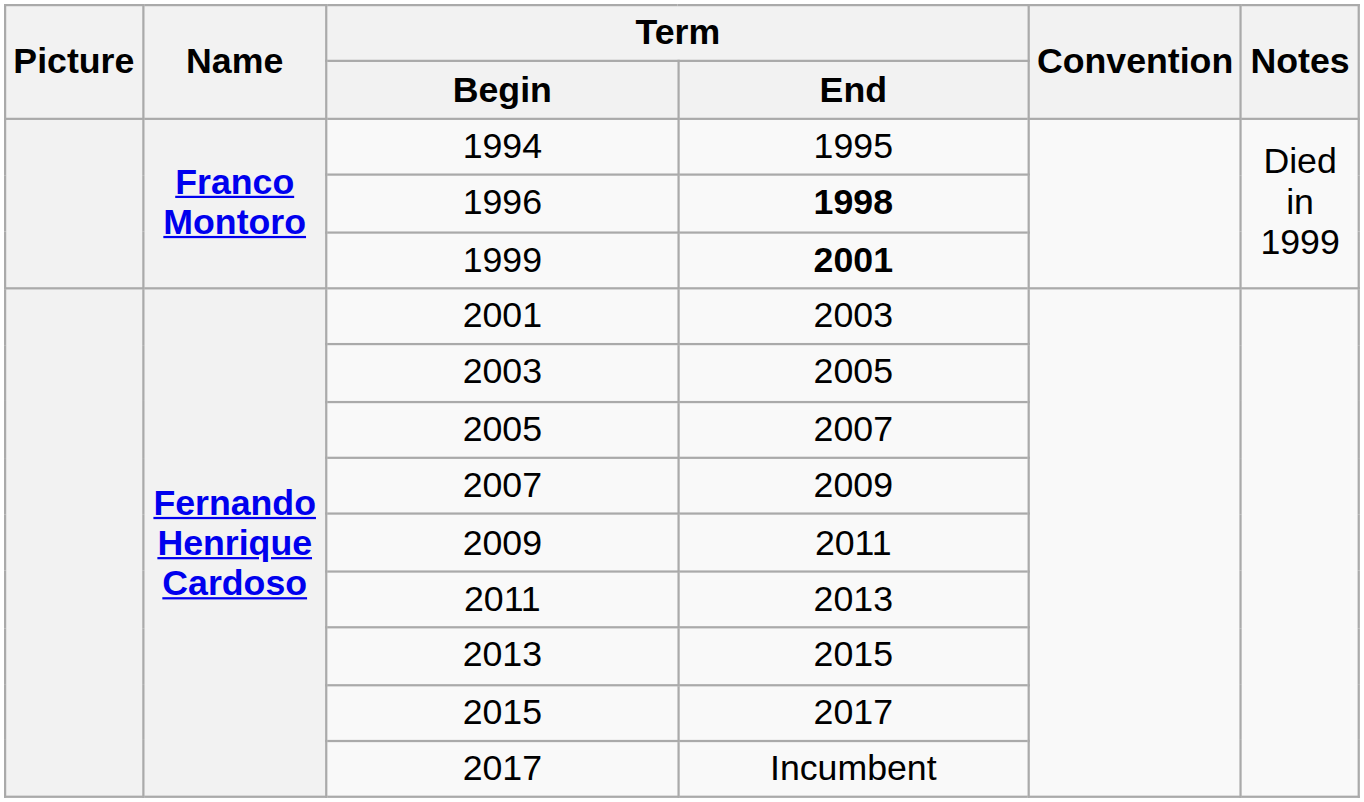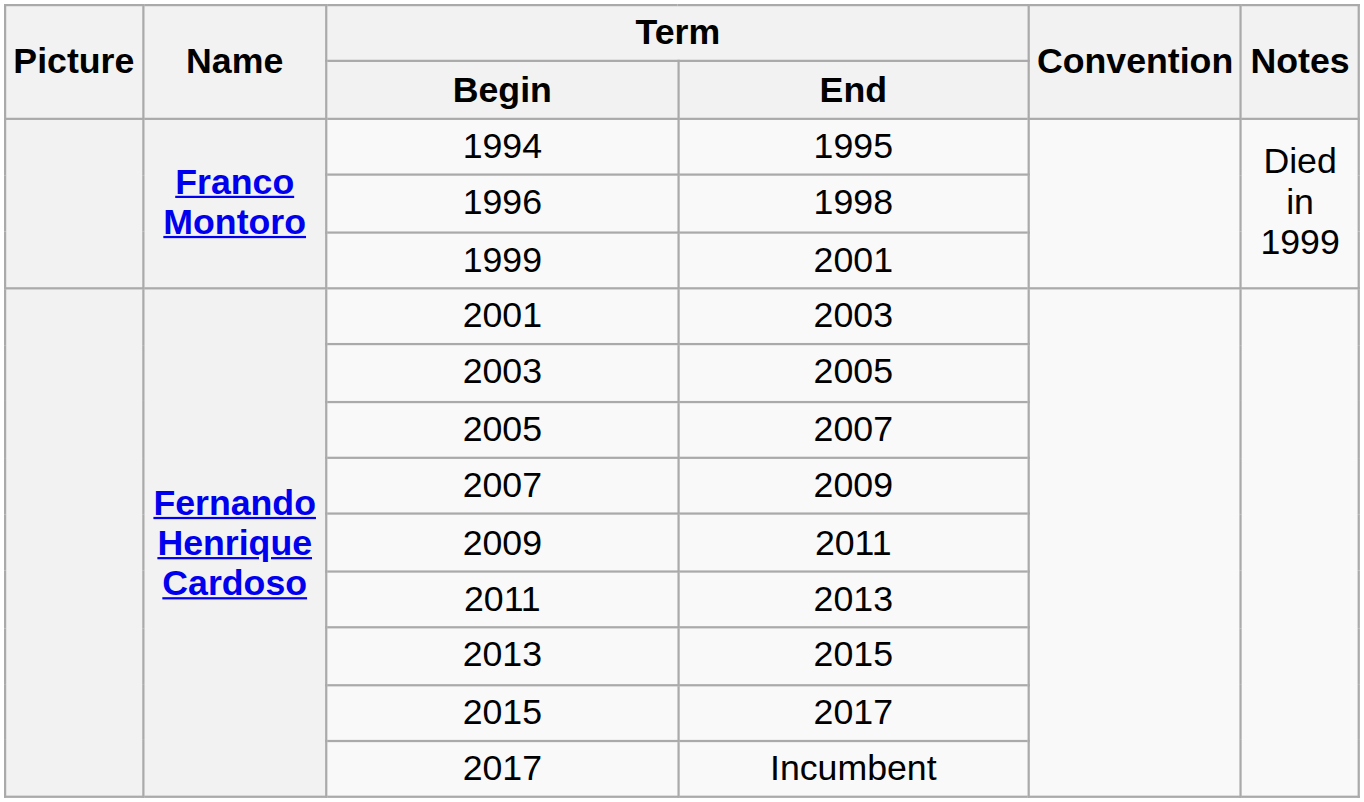(853, 202) bold -> (853, 202) normal
(853, 259) bold -> (853, 259) normal
